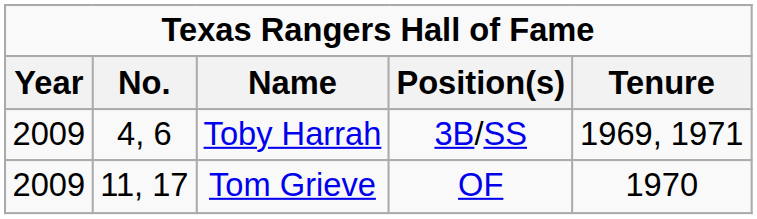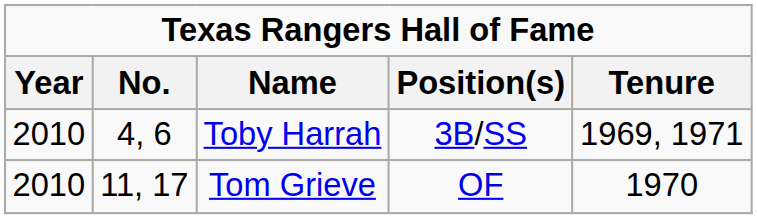(49, 133) 2009 -> (49, 133) 2010
(49, 185) 2009 -> (49, 185) 2010
